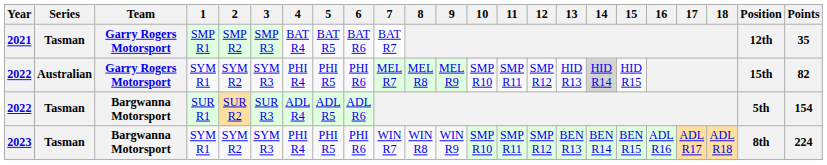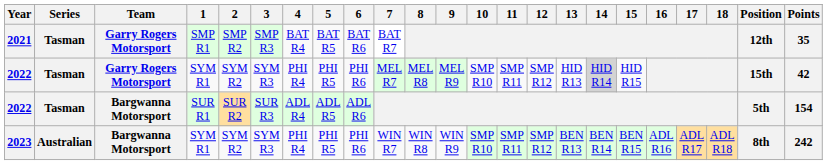(65, 75) Australian -> (65, 75) Tasman
(804, 75) 82 -> (804, 75) 42
(65, 142) Tasman -> (65, 142) Australian
(804, 142) 224 -> (804, 142) 242
